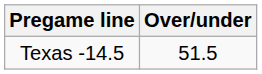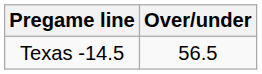(198, 52) 51.5 -> (198, 52) 56.5
